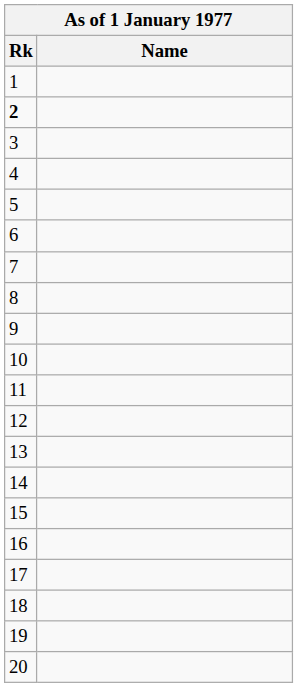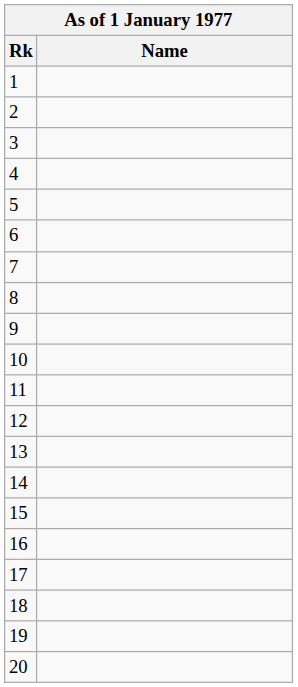(14, 112) bold -> (14, 112) normal
